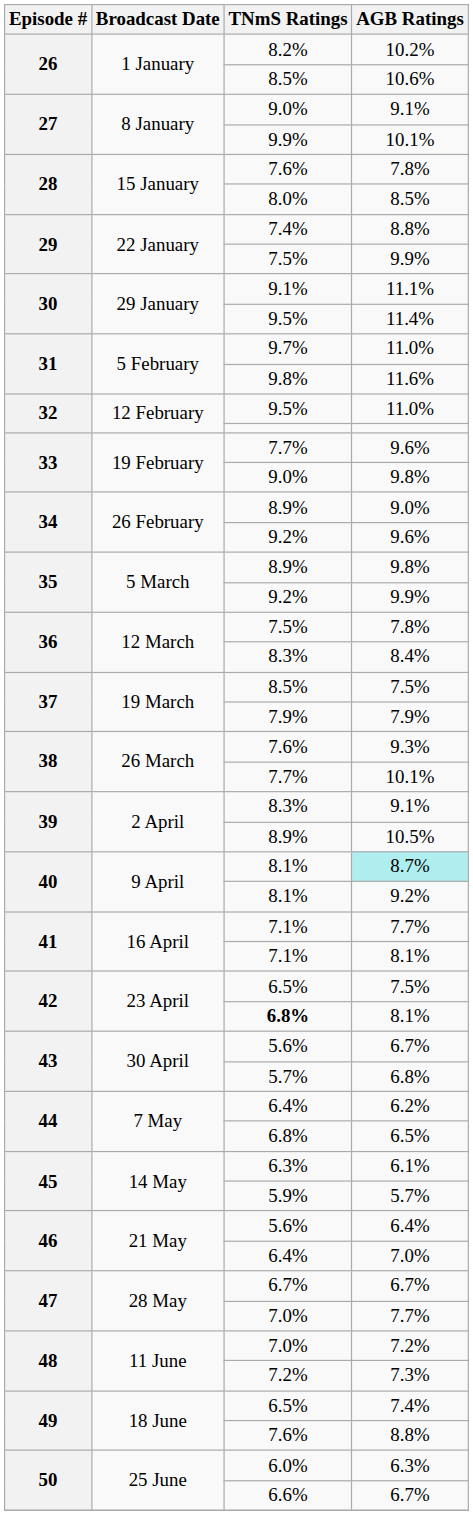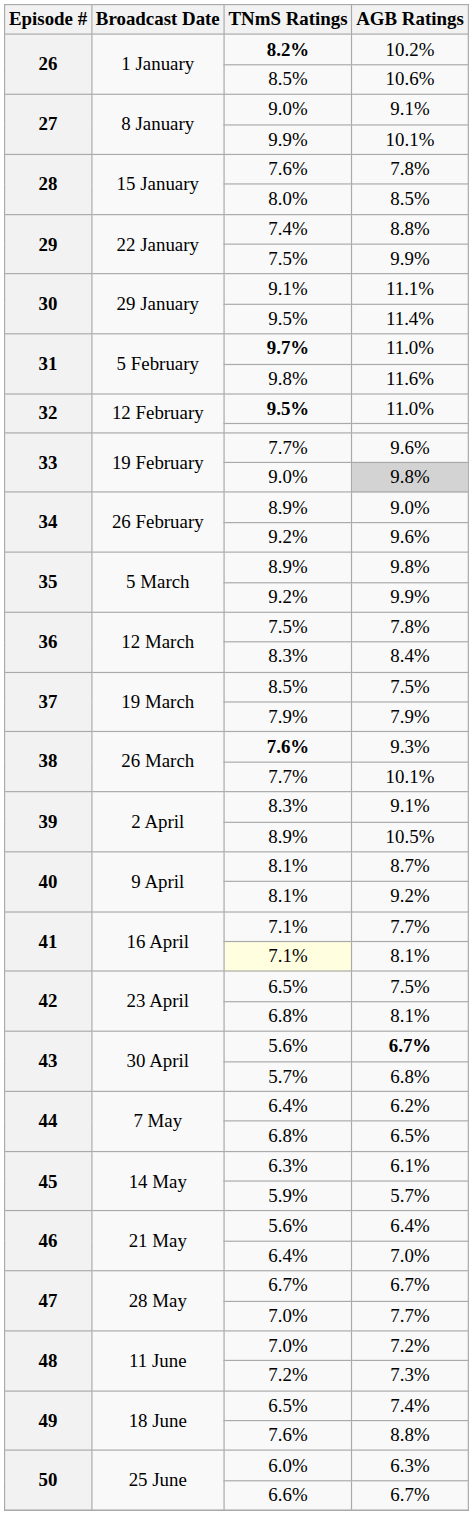(288, 49) normal -> (288, 49) bold
(288, 348) normal -> (288, 348) bold
(288, 408) normal -> (288, 408) bold
(410, 477) no background -> (410, 477) lightgrey background
(288, 746) normal -> (288, 746) bold
(410, 866) paleturquoise background -> (410, 866) no background
(288, 956) no background -> (288, 956) lightyellow background
(288, 1016) bold -> (288, 1016) normal
(410, 1046) normal -> (410, 1046) bold
